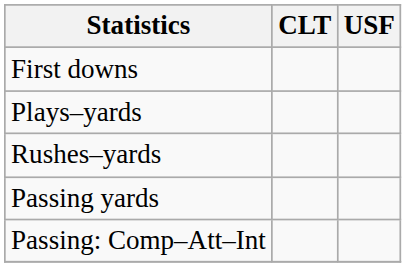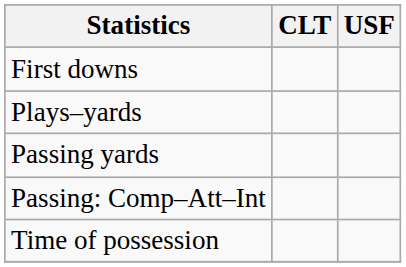- row: (86, 154)
+ row: (115, 240)
